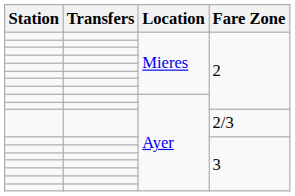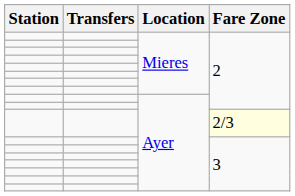(223, 123) no background -> (223, 123) lightyellow background
